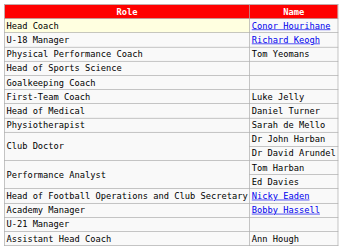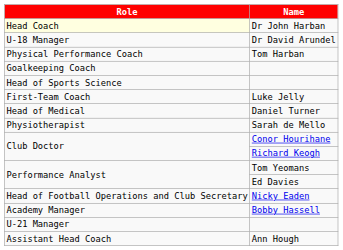(291, 26) Conor Hourihane -> (288, 26) Dr John Harban
(286, 40) Richard Keogh -> (294, 40) Dr David Arundel
(281, 54) Tom Yeomans -> (278, 54) Tom Harban
(64, 68) Head of Sports Science -> (51, 68) Goalkeeping Coach
(51, 82) Goalkeeping Coach -> (64, 82) Head of Sports Science
(288, 139) Dr John Harban -> (291, 139) Conor Hourihane
(294, 153) Dr David Arundel -> (286, 153) Richard Keogh
(278, 168) Tom Harban -> (281, 168) Tom Yeomans
